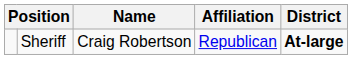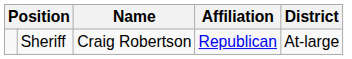(314, 41) bold -> (312, 41) normal
